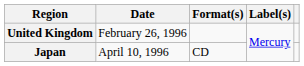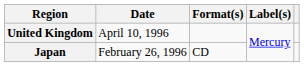(143, 33) February 26, 1996 -> (134, 33) April 10, 1996
(134, 52) April 10, 1996 -> (143, 52) February 26, 1996
